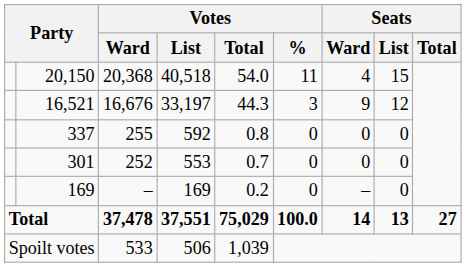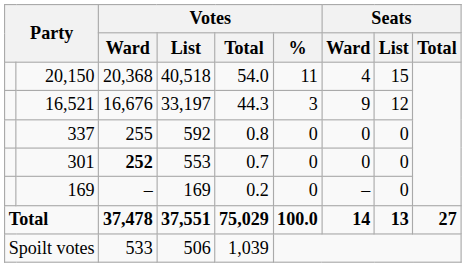(139, 162) normal -> (139, 162) bold
